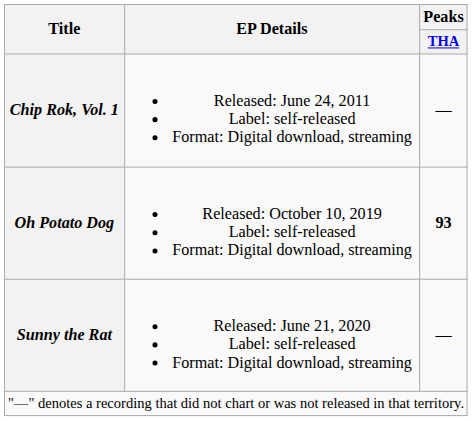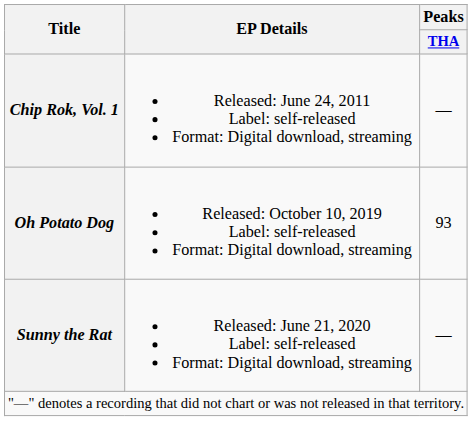(444, 222) bold -> (444, 222) normal
